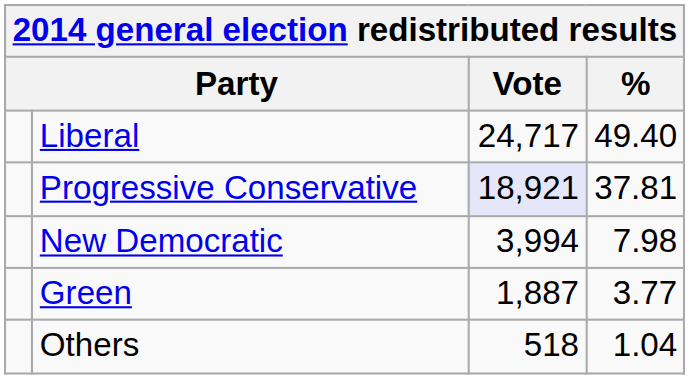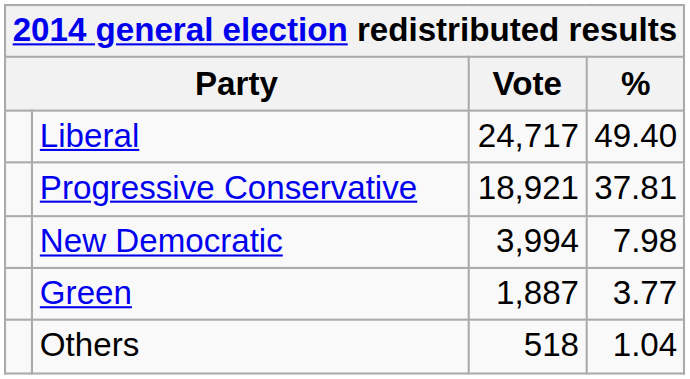(528, 188) lavender background -> (528, 188) no background
